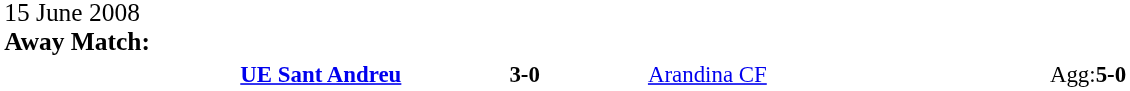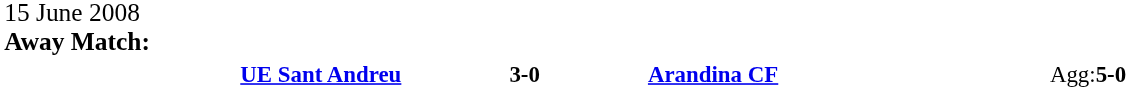(707, 74) normal -> (713, 74) bold
